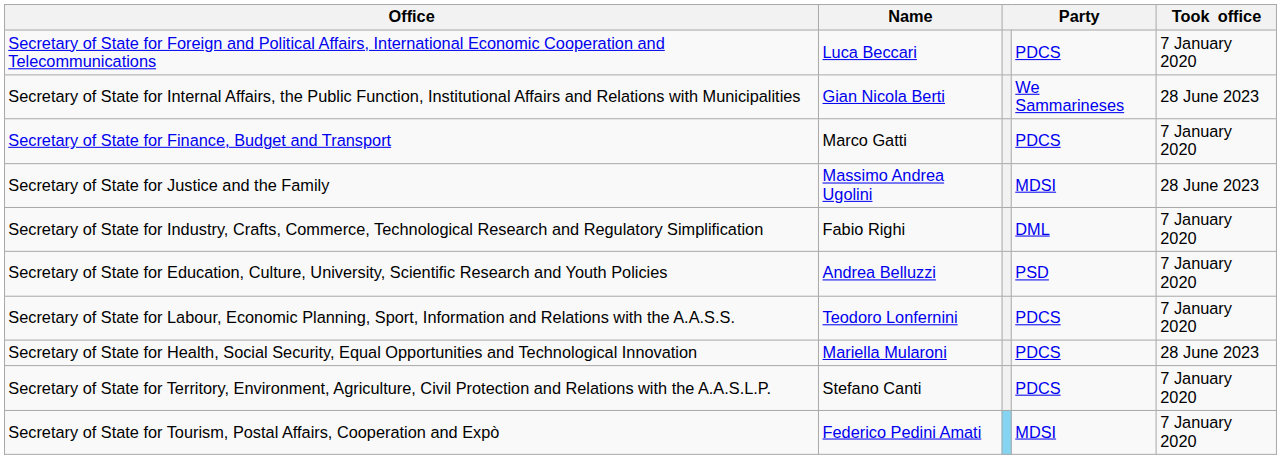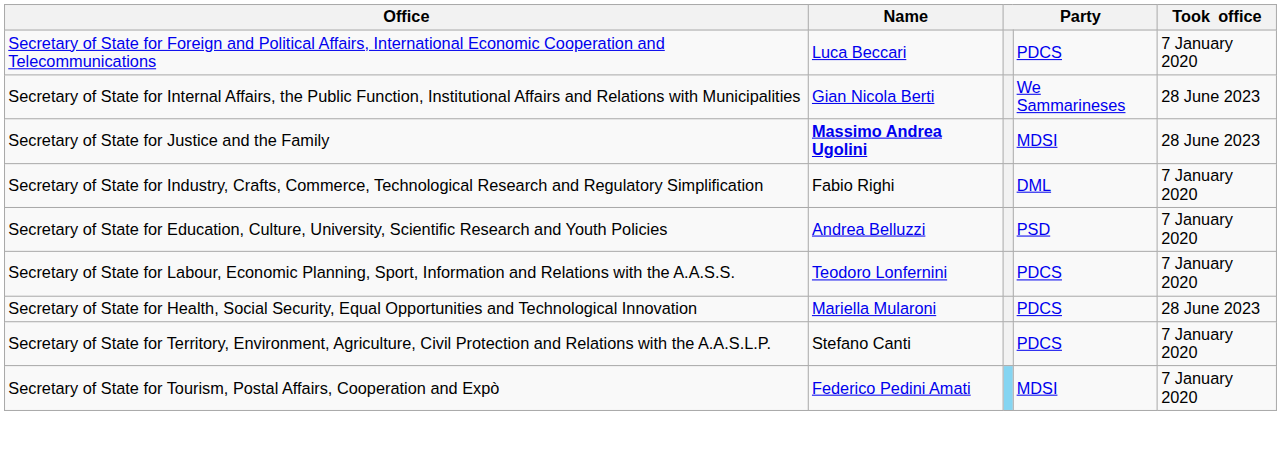- row: (200, 140)
(883, 185) normal -> (877, 140) bold
